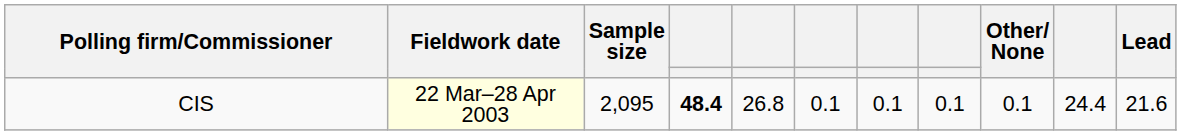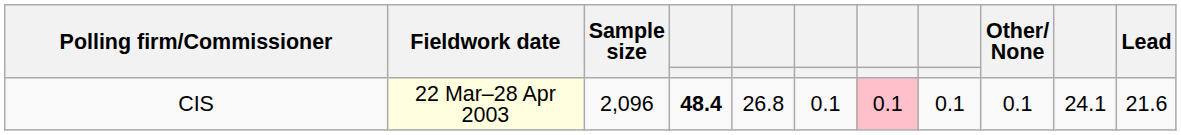(627, 104) 2,095 -> (627, 104) 2,096
(888, 104) no background -> (888, 104) pink background
(1085, 104) 24.4 -> (1085, 104) 24.1
